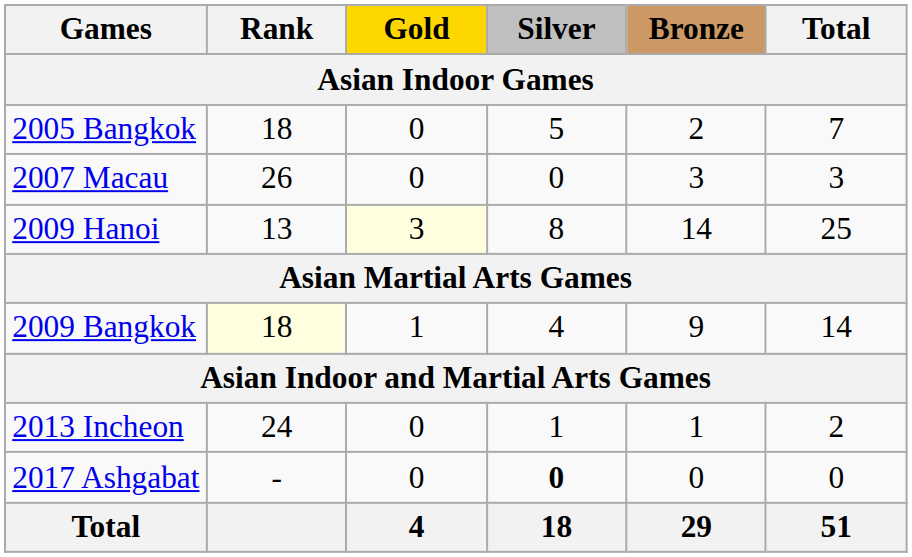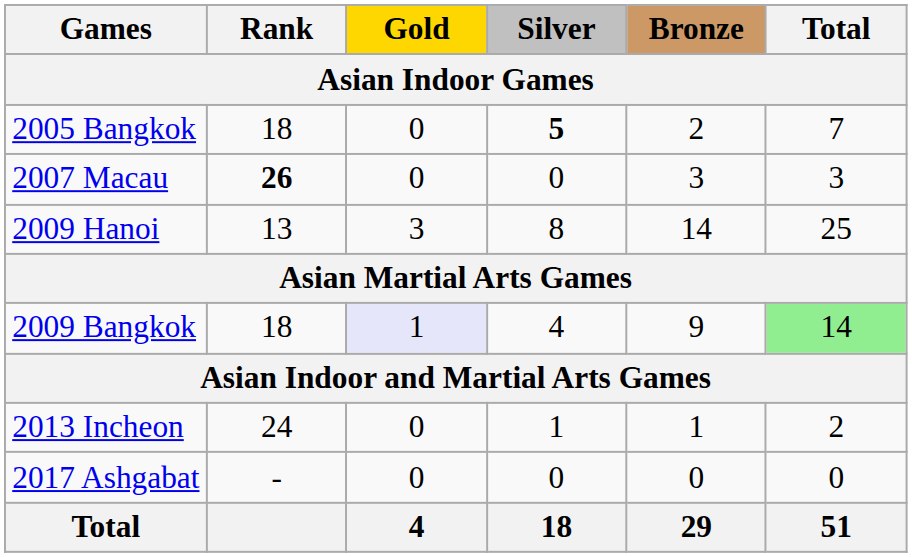(556, 128) normal -> (556, 128) bold
(277, 178) normal -> (277, 178) bold
(417, 228) lightyellow background -> (417, 228) no background
(277, 327) lightyellow background -> (277, 327) no background
(417, 327) no background -> (417, 327) lavender background
(836, 327) no background -> (836, 327) lightgreen background
(556, 476) bold -> (556, 476) normal
